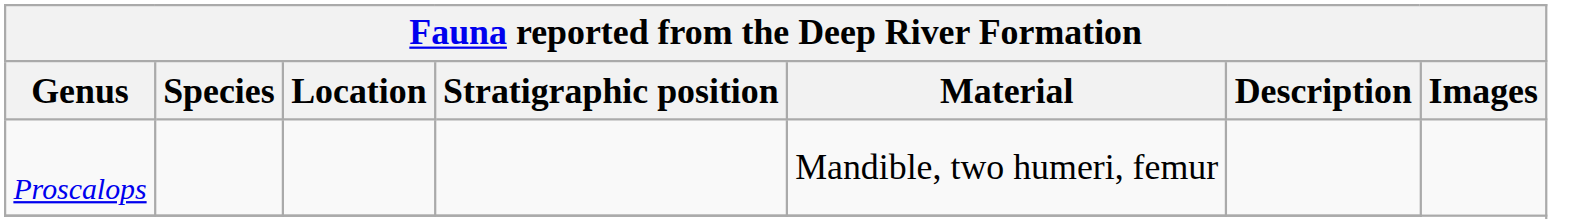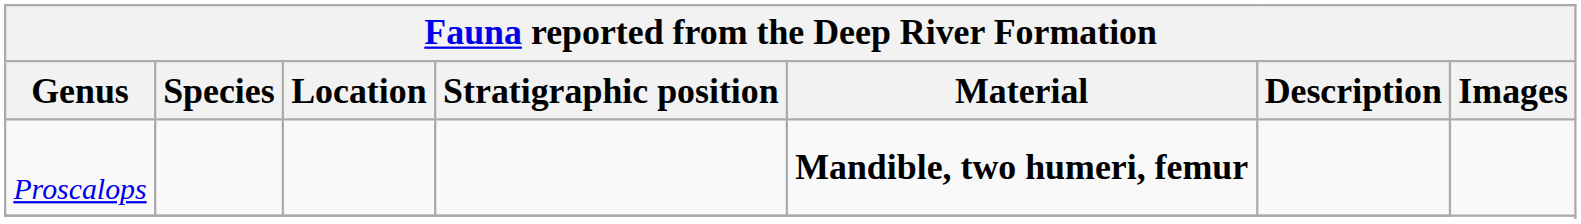(1007, 166) normal -> (1022, 166) bold
